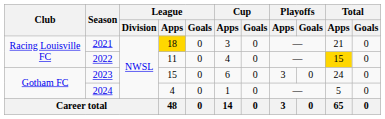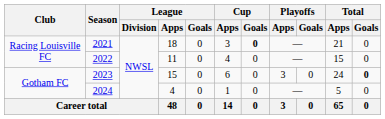(172, 43) gold background -> (172, 43) no background
(255, 43) normal -> (255, 43) bold
(338, 59) gold background -> (338, 59) no background
(366, 75) normal -> (366, 75) bold
